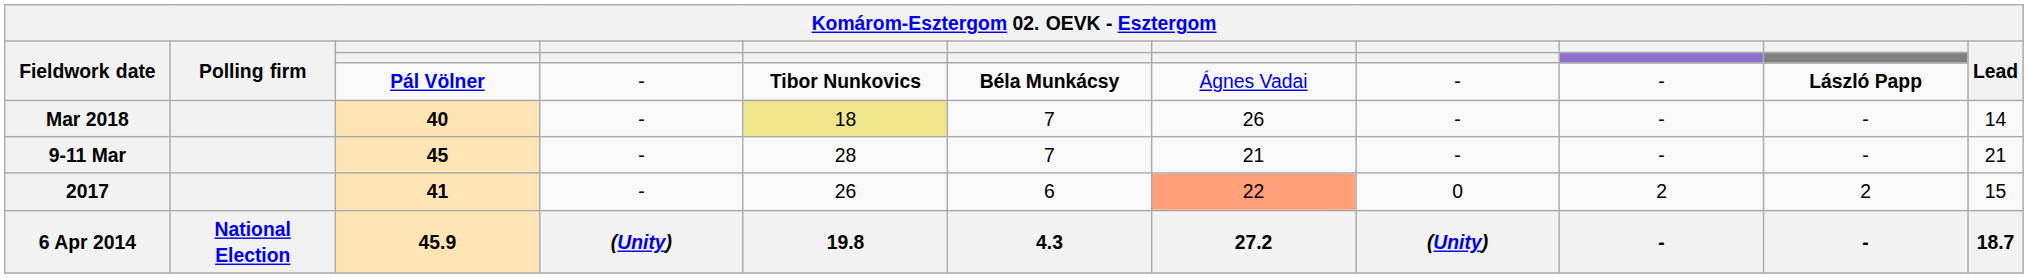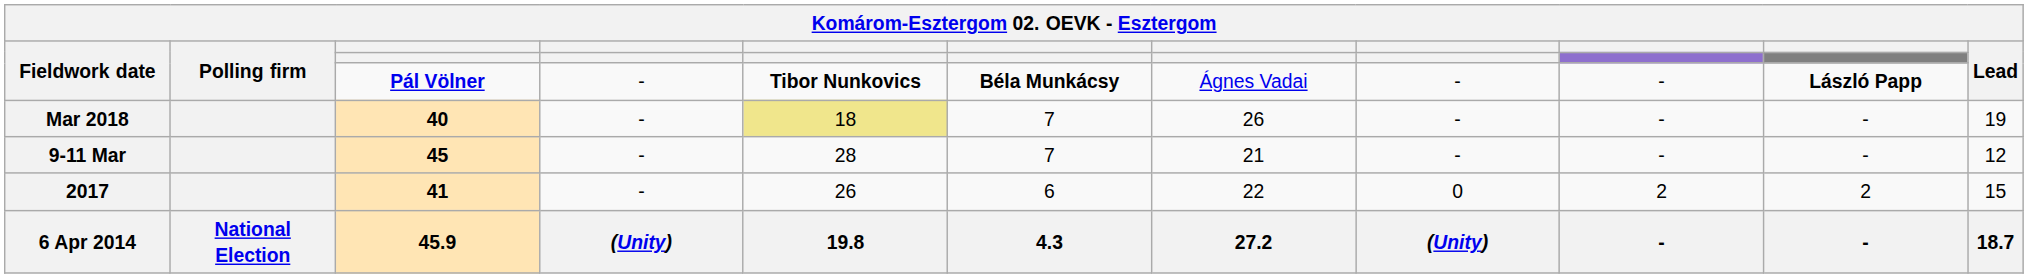(1996, 119) 14 -> (1996, 119) 19
(1996, 156) 21 -> (1996, 156) 12
(1254, 192) lightsalmon background -> (1254, 192) no background
